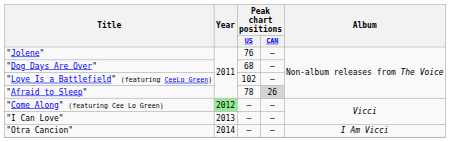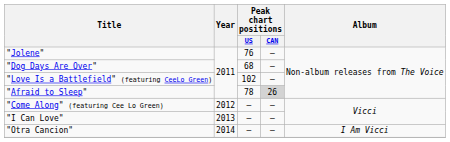(226, 105) lightgreen background -> (226, 105) no background
